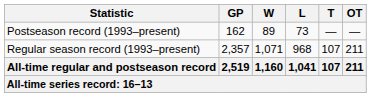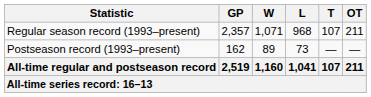rows swapped: (104, 49) <-> (94, 31)
